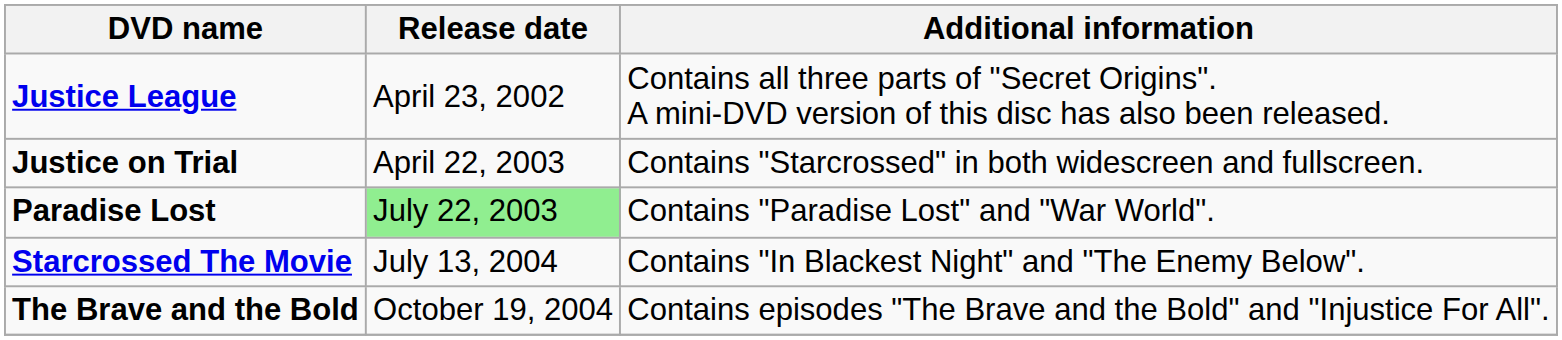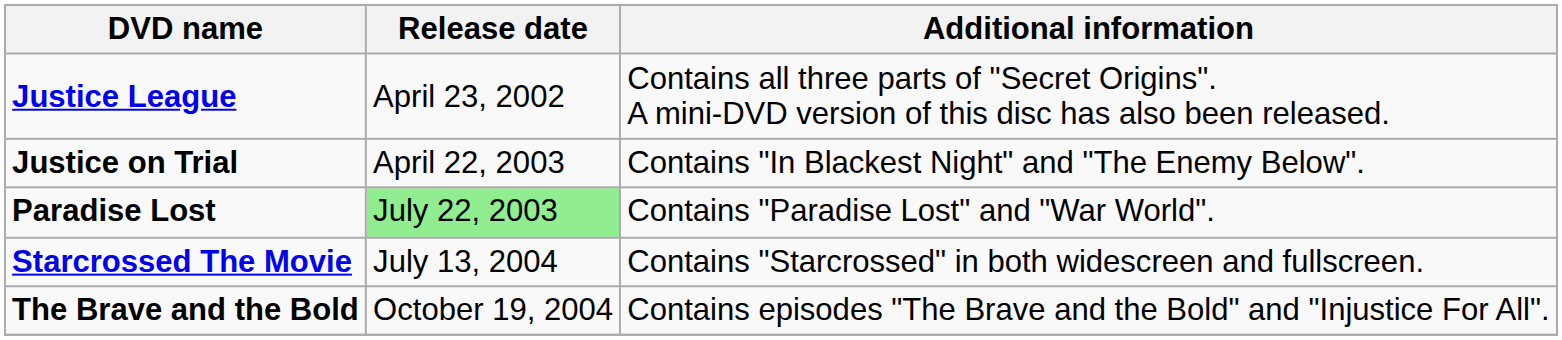(1026, 162) Contains "Starcrossed" in both widescreen and fullscreen. -> (996, 162) Contains "In Blackest Night" and "The Enemy Below".
(996, 260) Contains "In Blackest Night" and "The Enemy Below". -> (1026, 260) Contains "Starcrossed" in both widescreen and fullscreen.
